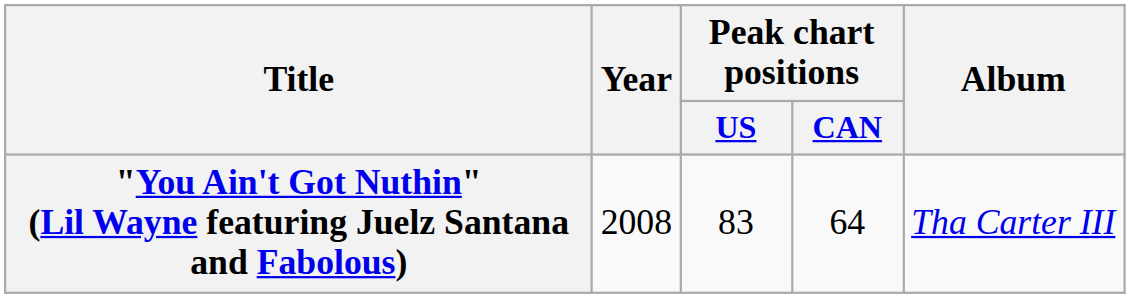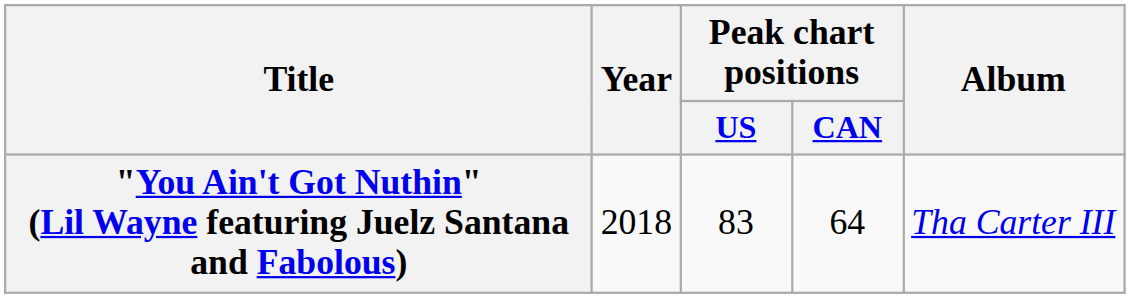(636, 222) 2008 -> (636, 222) 2018
